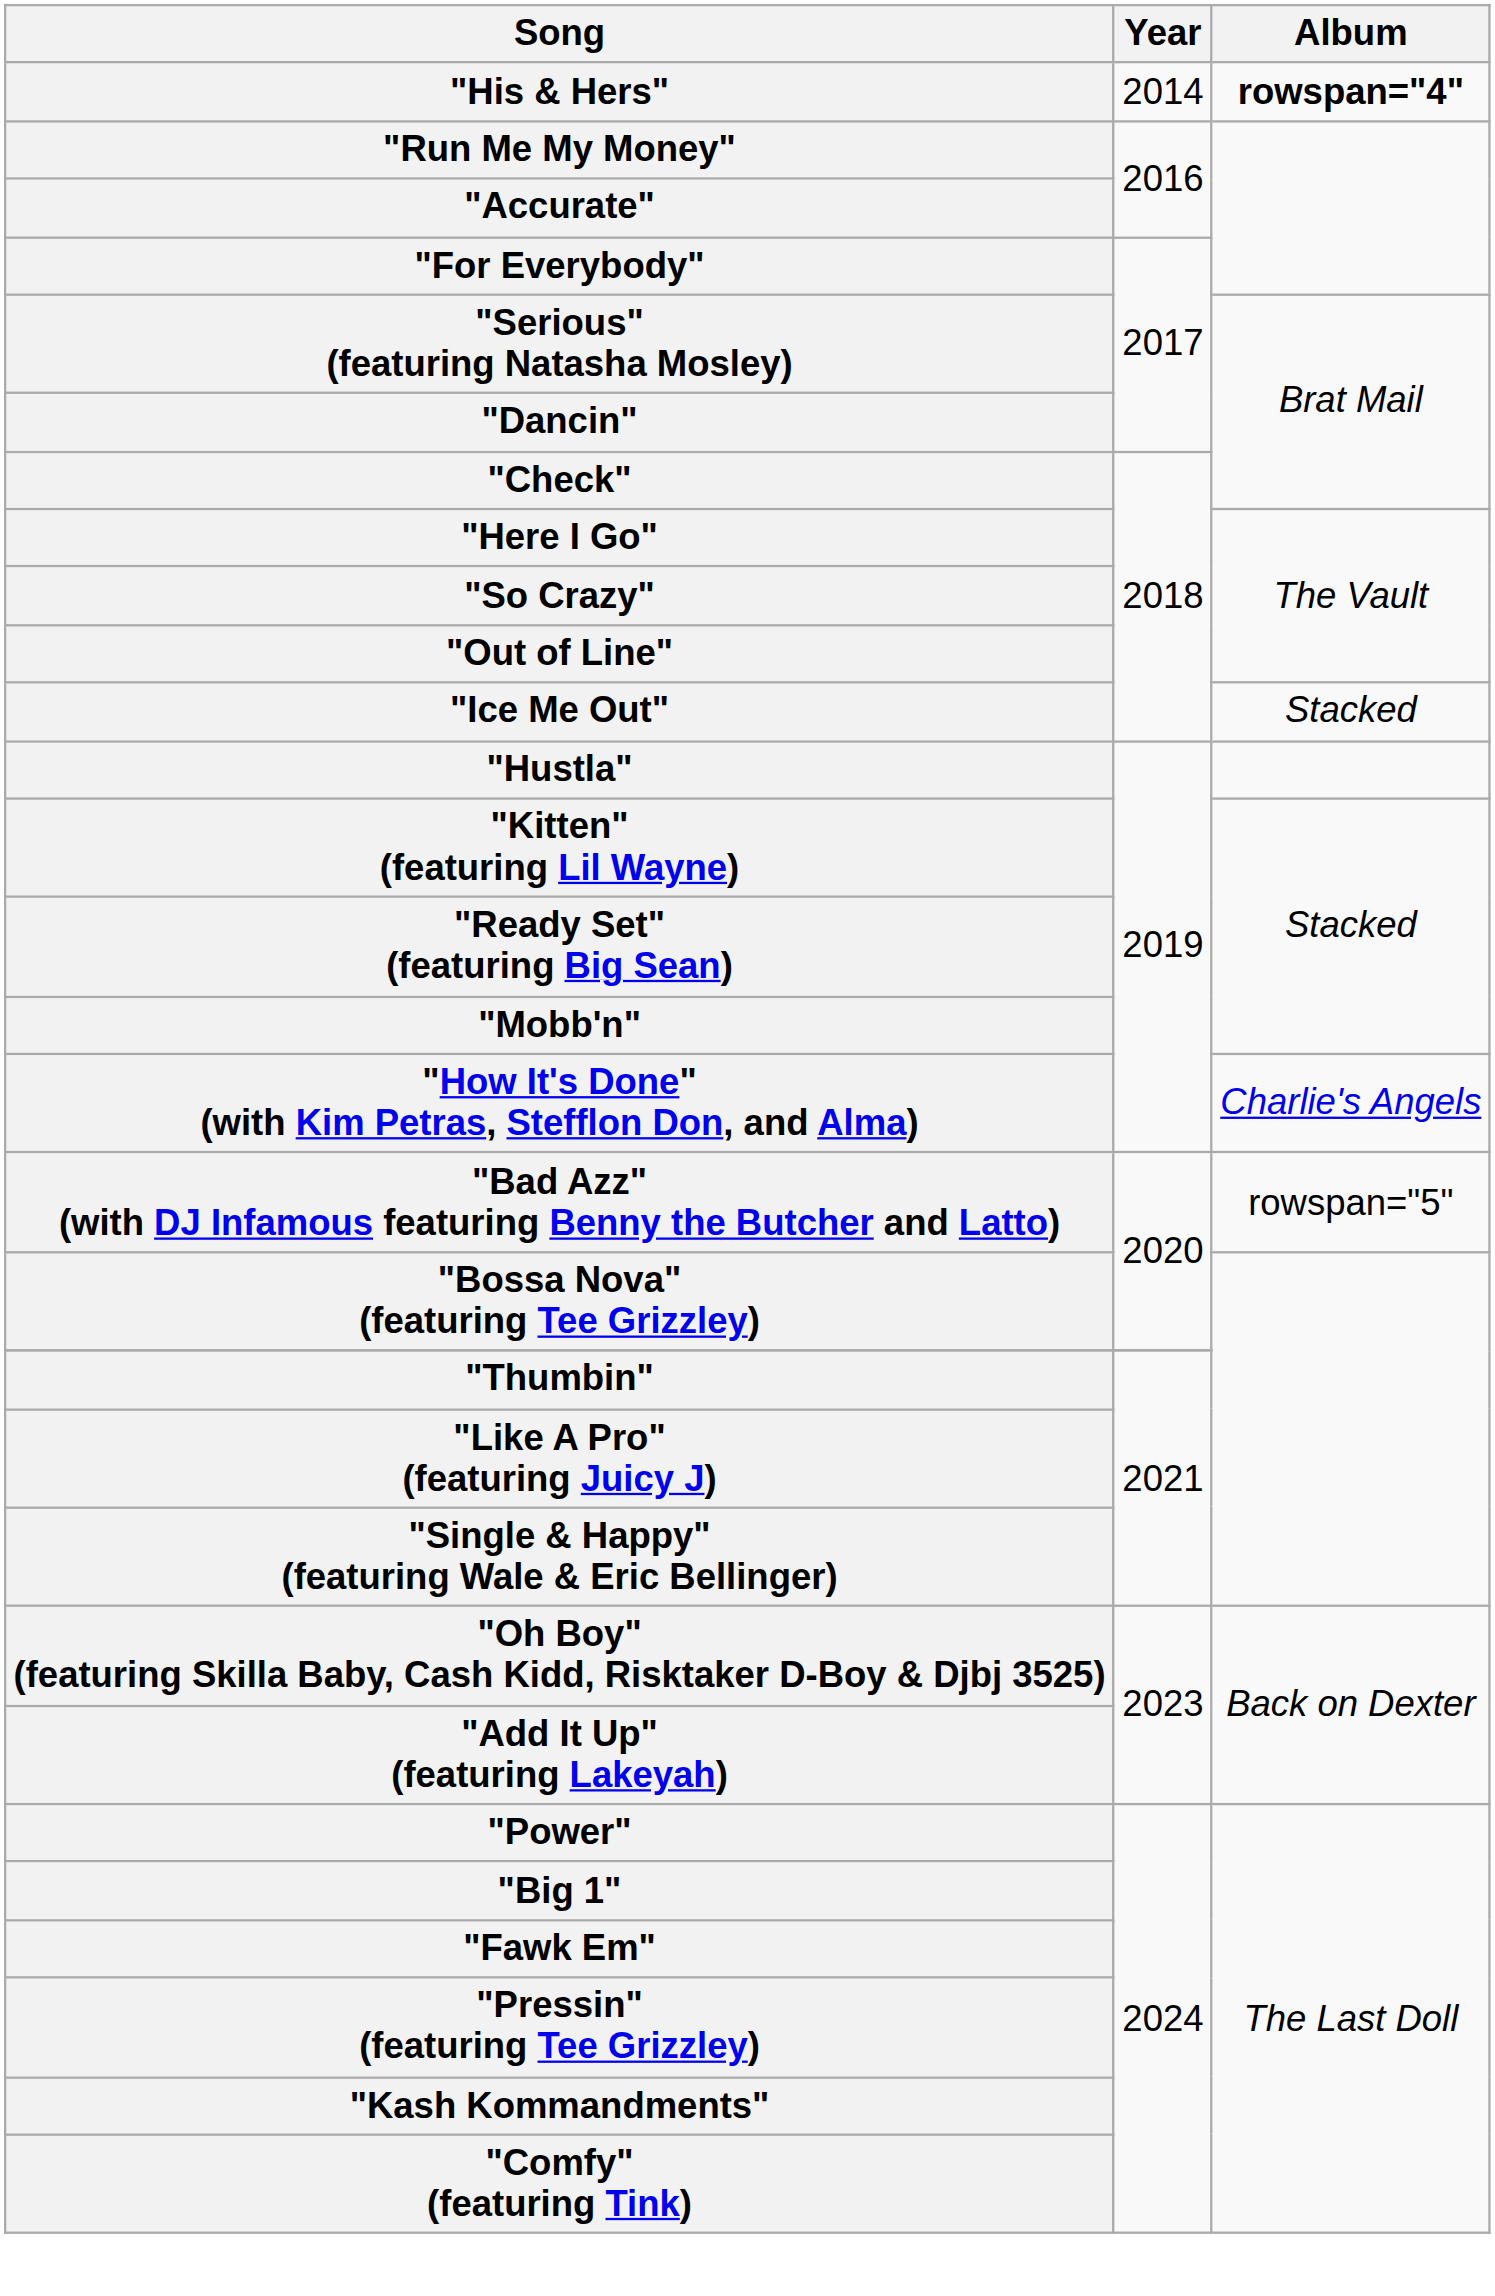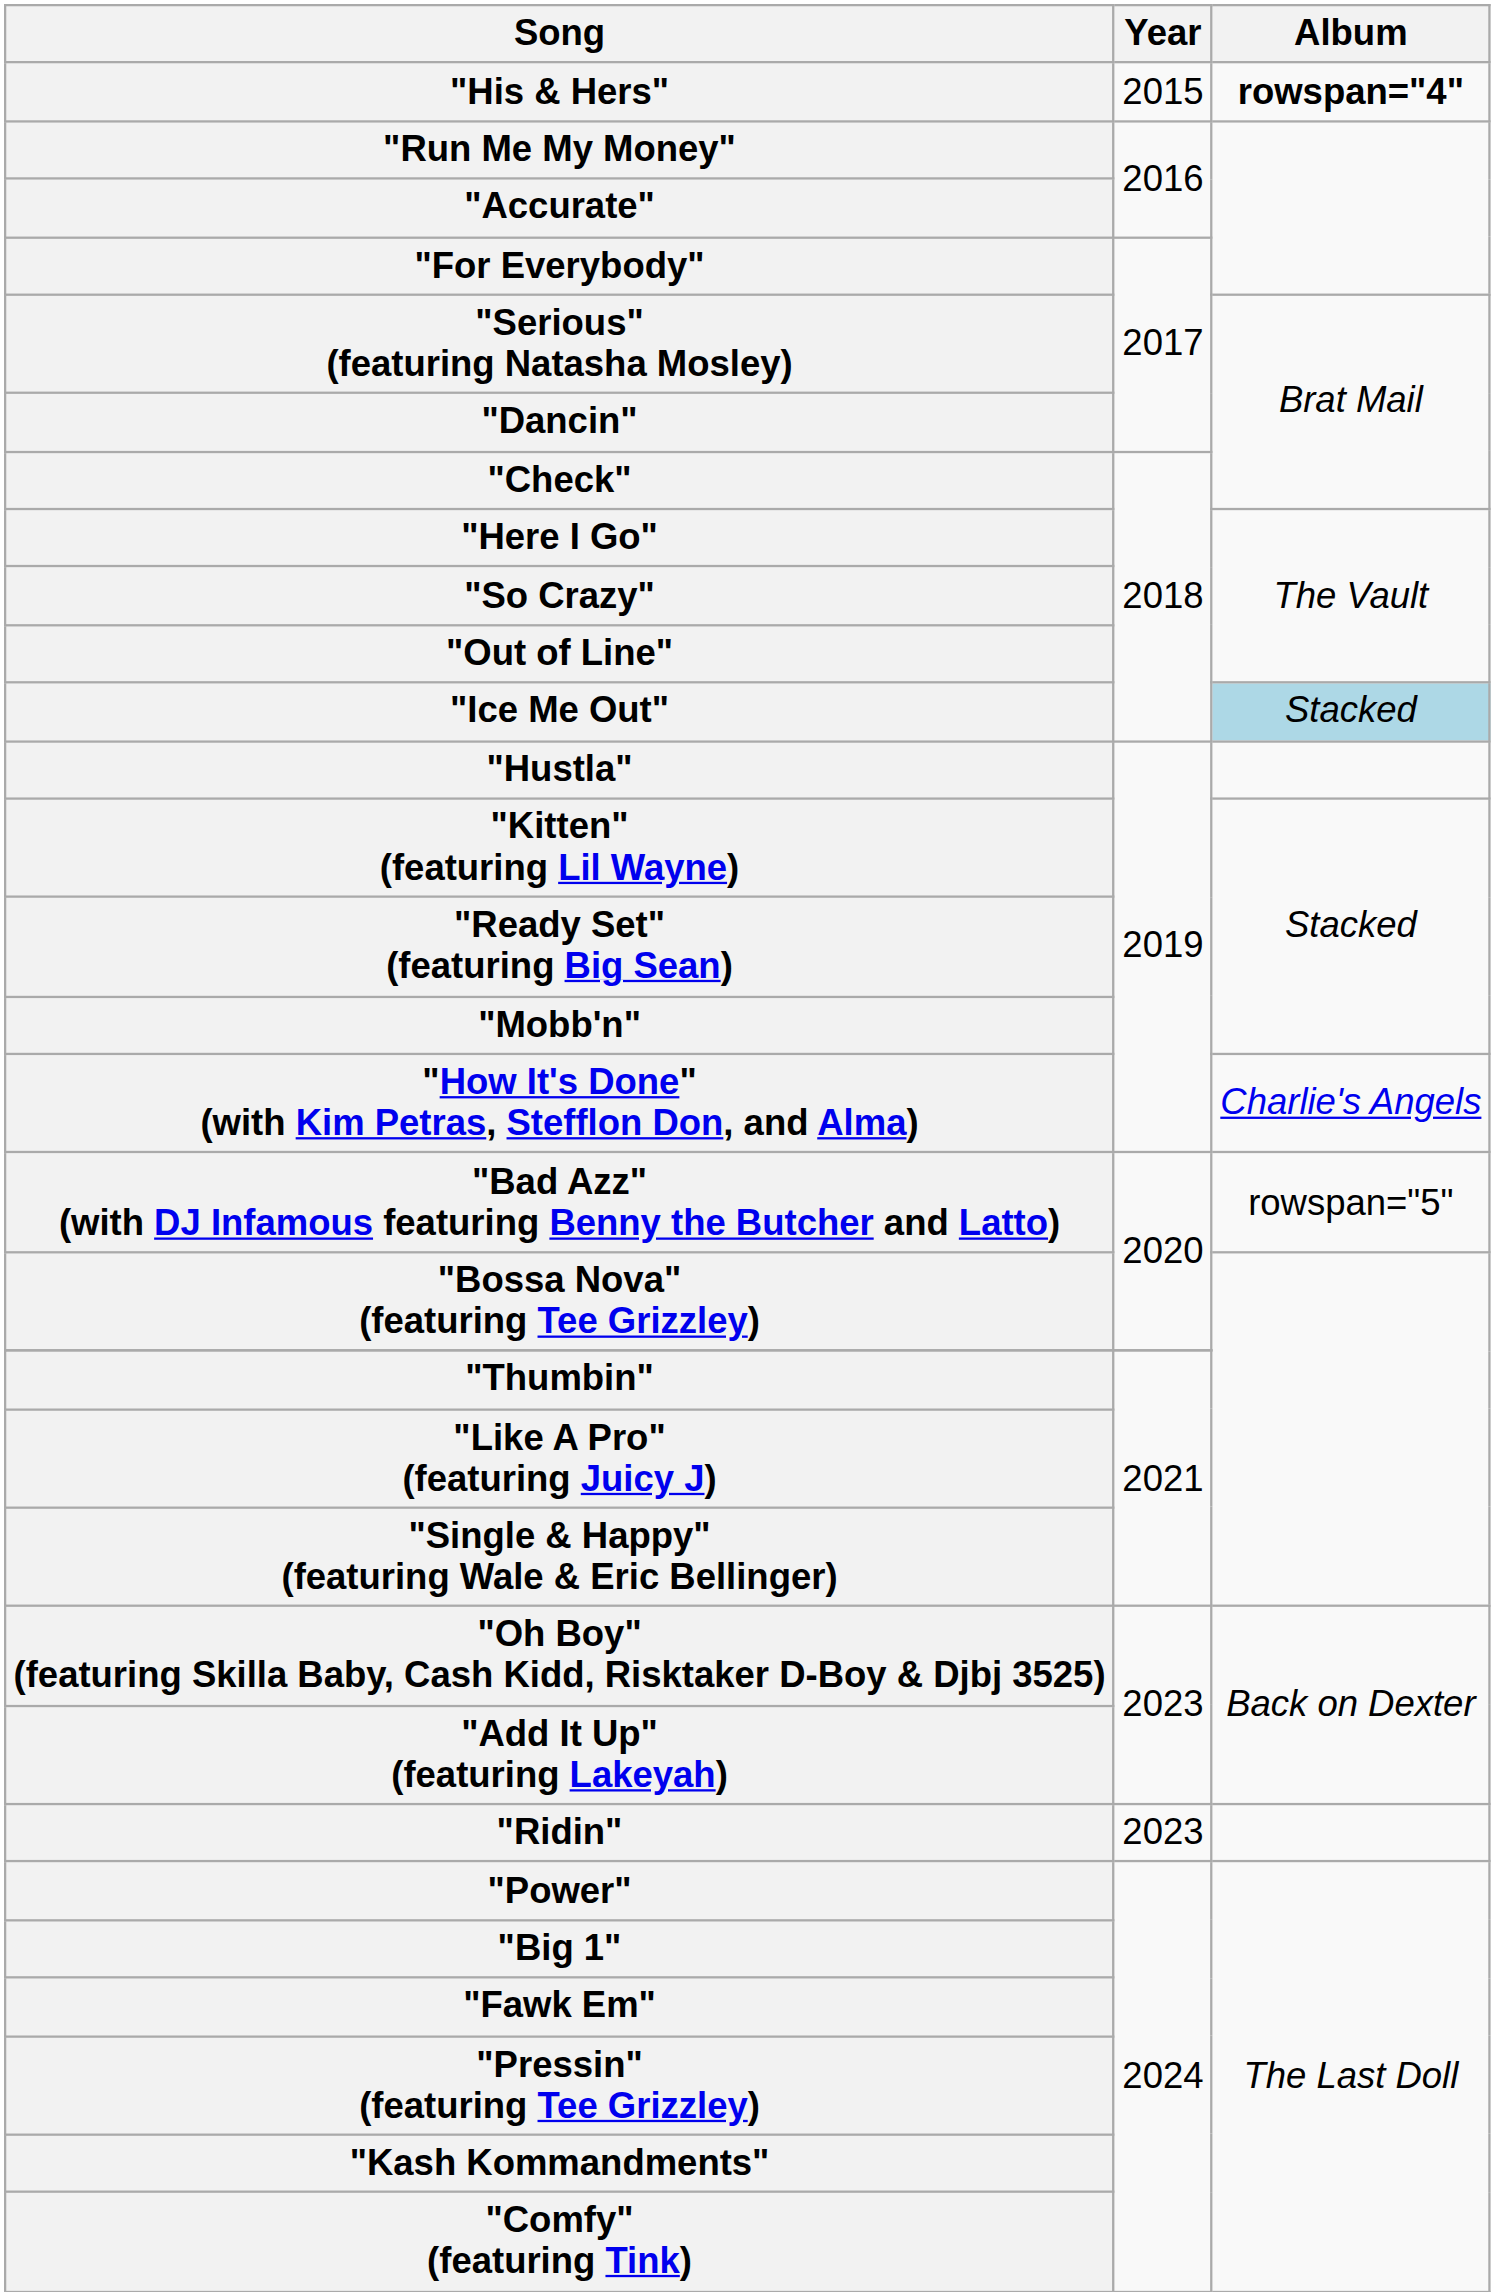(1163, 91) 2014 -> (1163, 91) 2015
(1351, 710) no background -> (1351, 710) lightblue background
+ row: (560, 1832)
